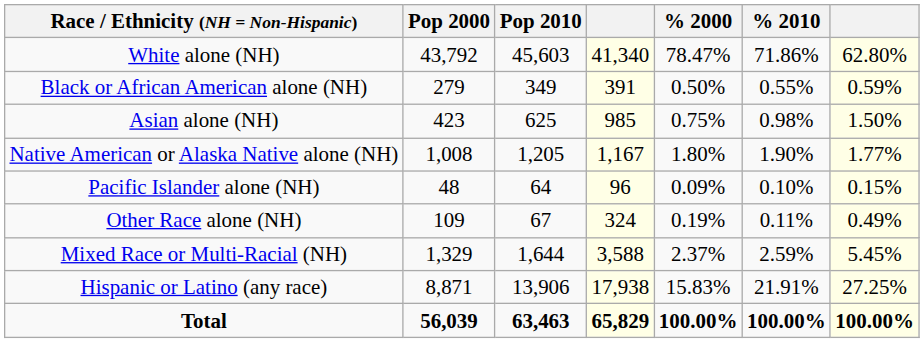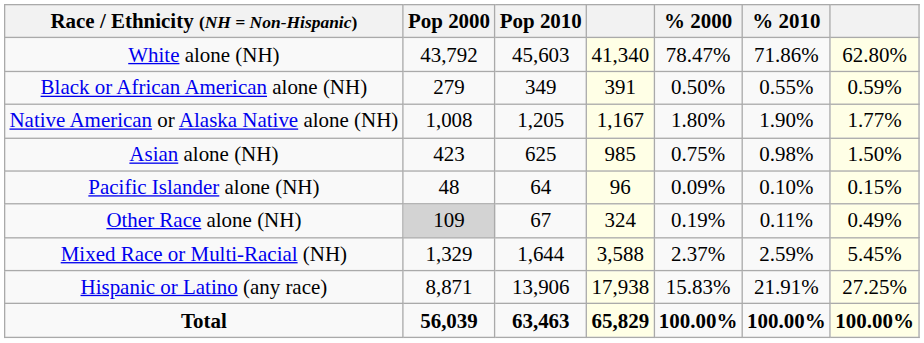rows swapped: (204, 154) <-> (204, 120)
(449, 220) no background -> (449, 220) lightgrey background
